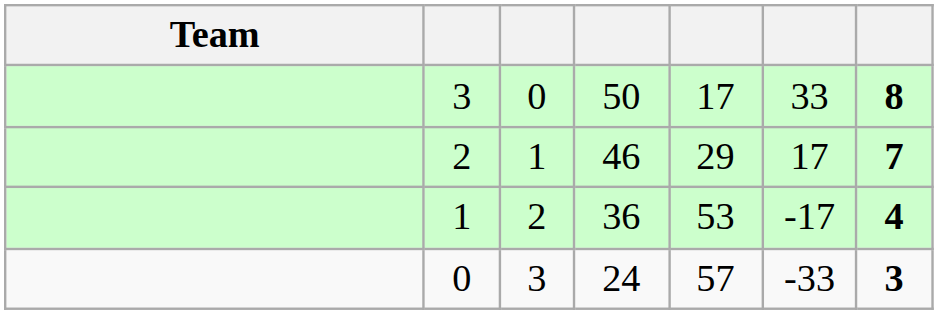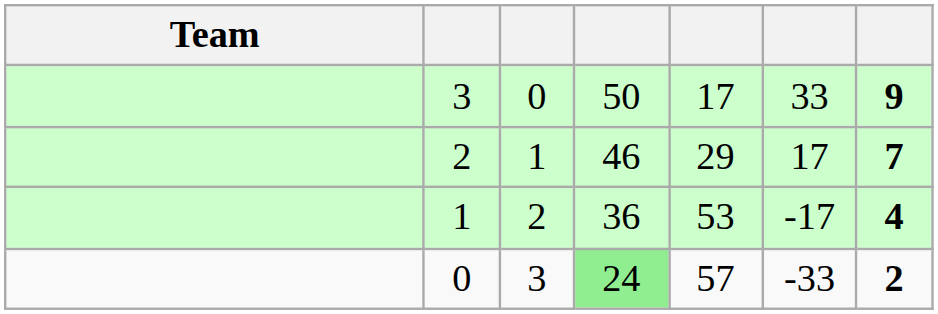(894, 95) 8 -> (894, 95) 9
(621, 277) no background -> (621, 277) lightgreen background
(894, 277) 3 -> (894, 277) 2
